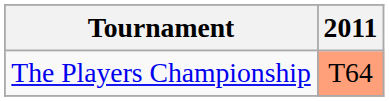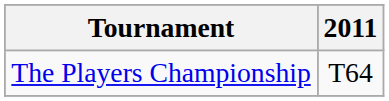(350, 73) lightsalmon background -> (350, 73) no background
